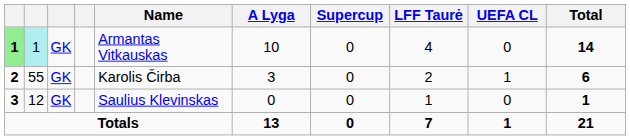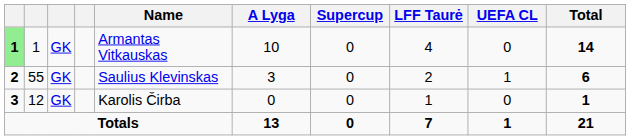(36, 46) paleturquoise background -> (36, 46) no background
(139, 77) Karolis Čirba -> (158, 77) Saulius Klevinskas
(158, 100) Saulius Klevinskas -> (139, 100) Karolis Čirba
